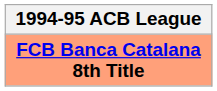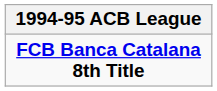(109, 60) lightsalmon background -> (109, 60) no background
